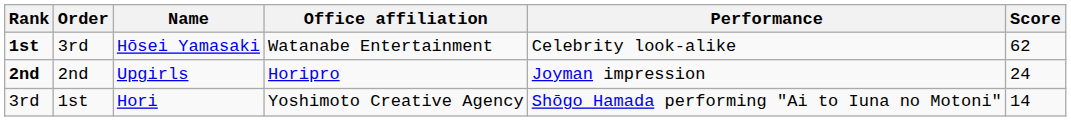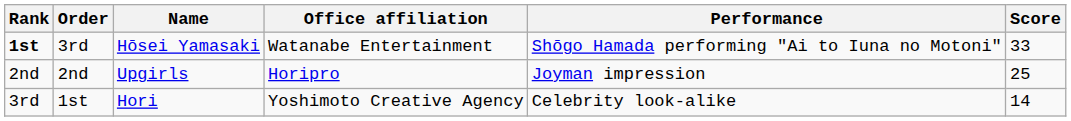(634, 46) Celebrity look-alike -> (767, 46) Shōgo Hamada performing "Ai to Iuna no Motoni"
(1020, 46) 62 -> (1020, 46) 33
(24, 74) bold -> (24, 74) normal
(1020, 74) 24 -> (1020, 74) 25
(767, 102) Shōgo Hamada performing "Ai to Iuna no Motoni" -> (634, 102) Celebrity look-alike
